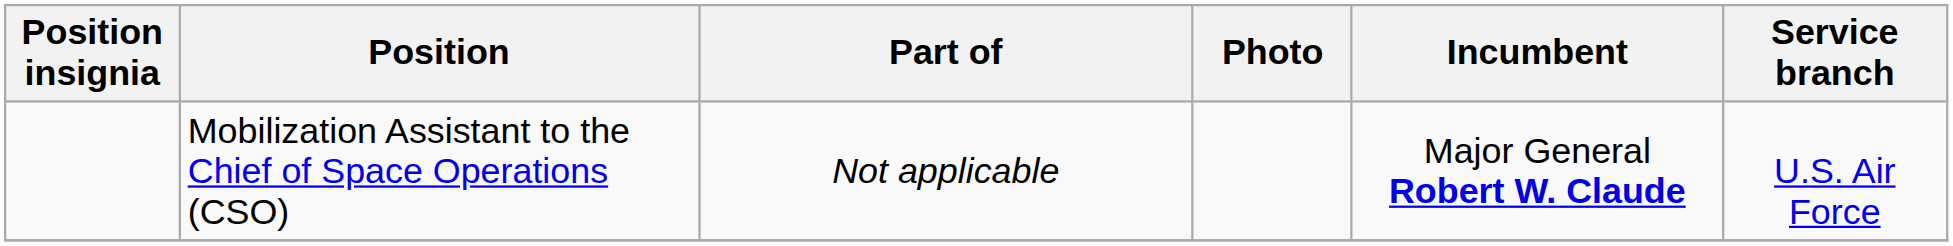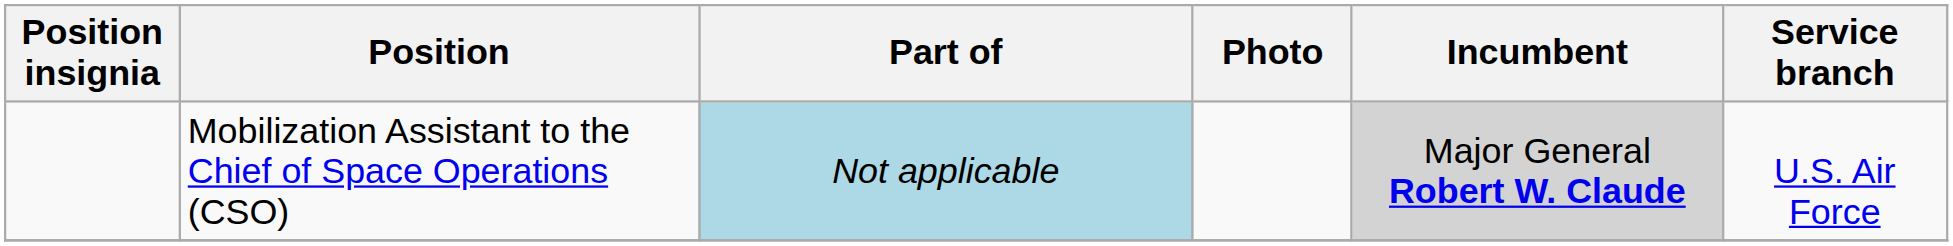(946, 170) no background -> (946, 170) lightblue background
(1537, 170) no background -> (1537, 170) lightgrey background
